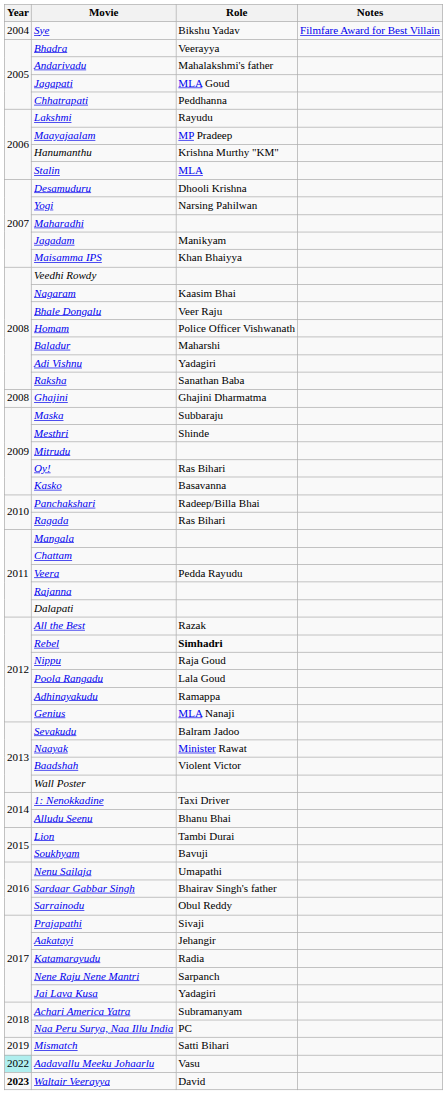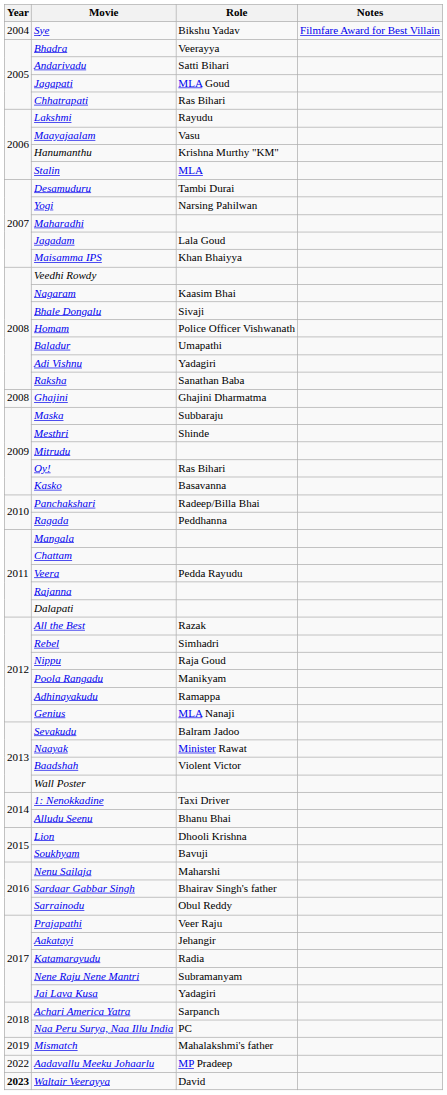(226, 65) Mahalakshmi's father -> (204, 65) Satti Bihari
(203, 100) Peddhanna -> (202, 100) Ras Bihari
(205, 135) MP Pradeep -> (189, 135) Vasu
(213, 188) Dhooli Krishna -> (206, 188) Tambi Durai
(202, 240) Manikyam -> (202, 240) Lala Goud
(200, 310) Veer Raju -> (191, 310) Sivaji
(199, 345) Maharshi -> (200, 345) Umapathi
(202, 521) Ras Bihari -> (203, 521) Peddhanna
(200, 643) bold -> (199, 643) normal
(202, 678) Lala Goud -> (202, 678) Manikyam
(206, 836) Tambi Durai -> (213, 836) Dhooli Krishna
(200, 871) Umapathi -> (199, 871) Maharshi
(191, 923) Sivaji -> (200, 923) Veer Raju
(199, 976) Sarpanch -> (210, 976) Subramanyam
(210, 1011) Subramanyam -> (199, 1011) Sarpanch
(204, 1046) Satti Bihari -> (226, 1046) Mahalakshmi's father
(18, 1063) paleturquoise background -> (18, 1063) no background
(189, 1063) Vasu -> (205, 1063) MP Pradeep
